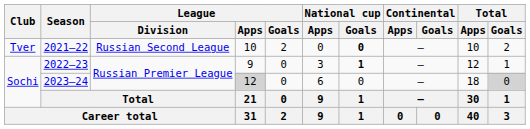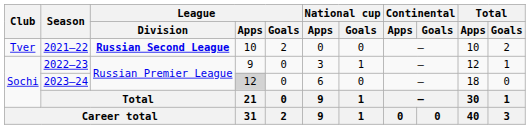(163, 47) normal -> (163, 47) bold
(361, 47) bold -> (361, 47) normal
(361, 64) bold -> (361, 64) normal
(507, 82) lightgrey background -> (507, 82) no background
